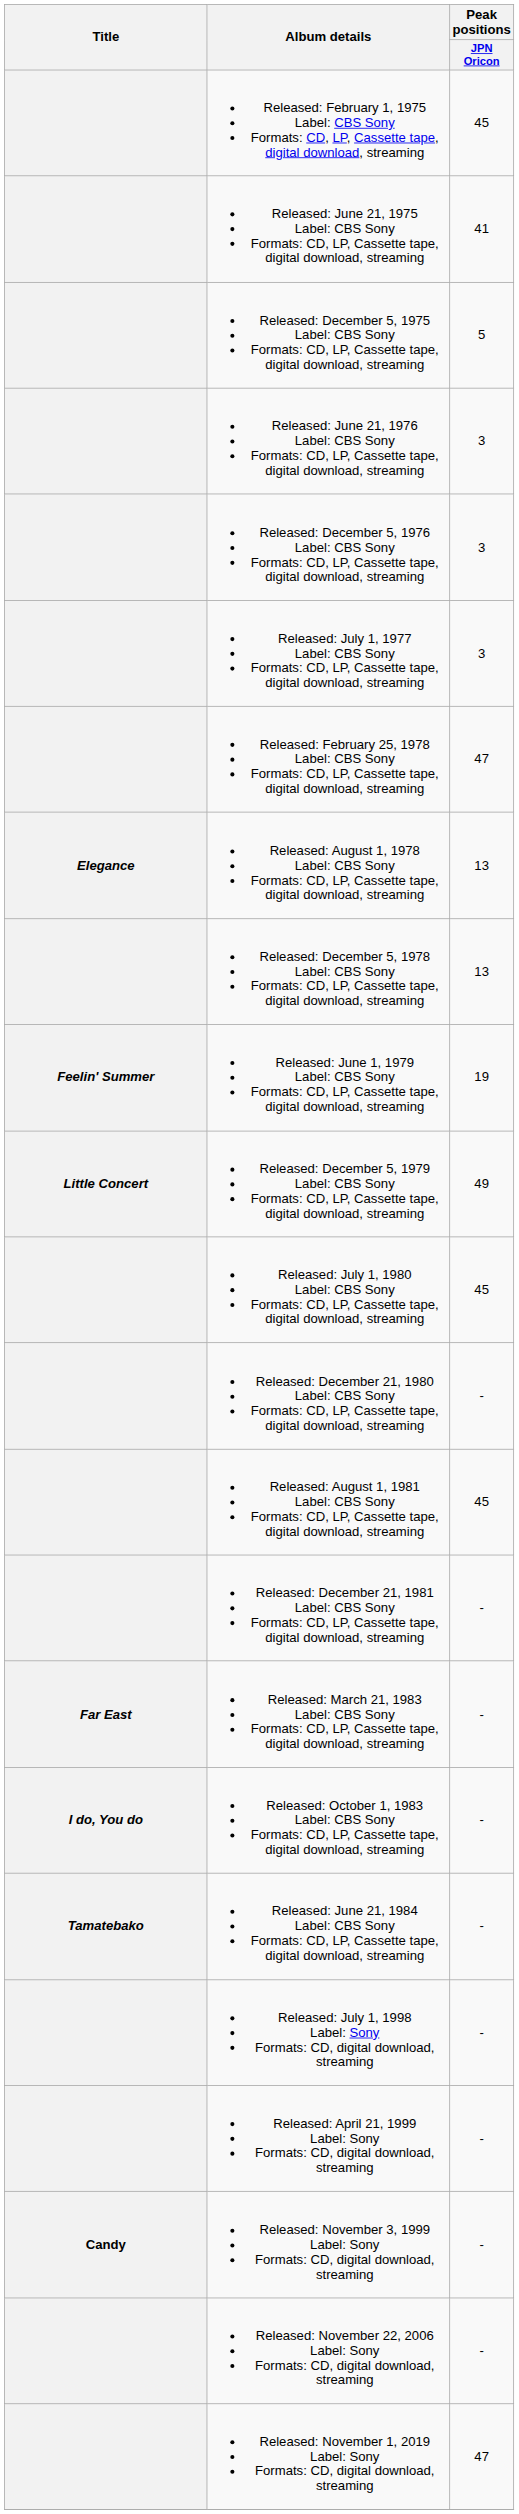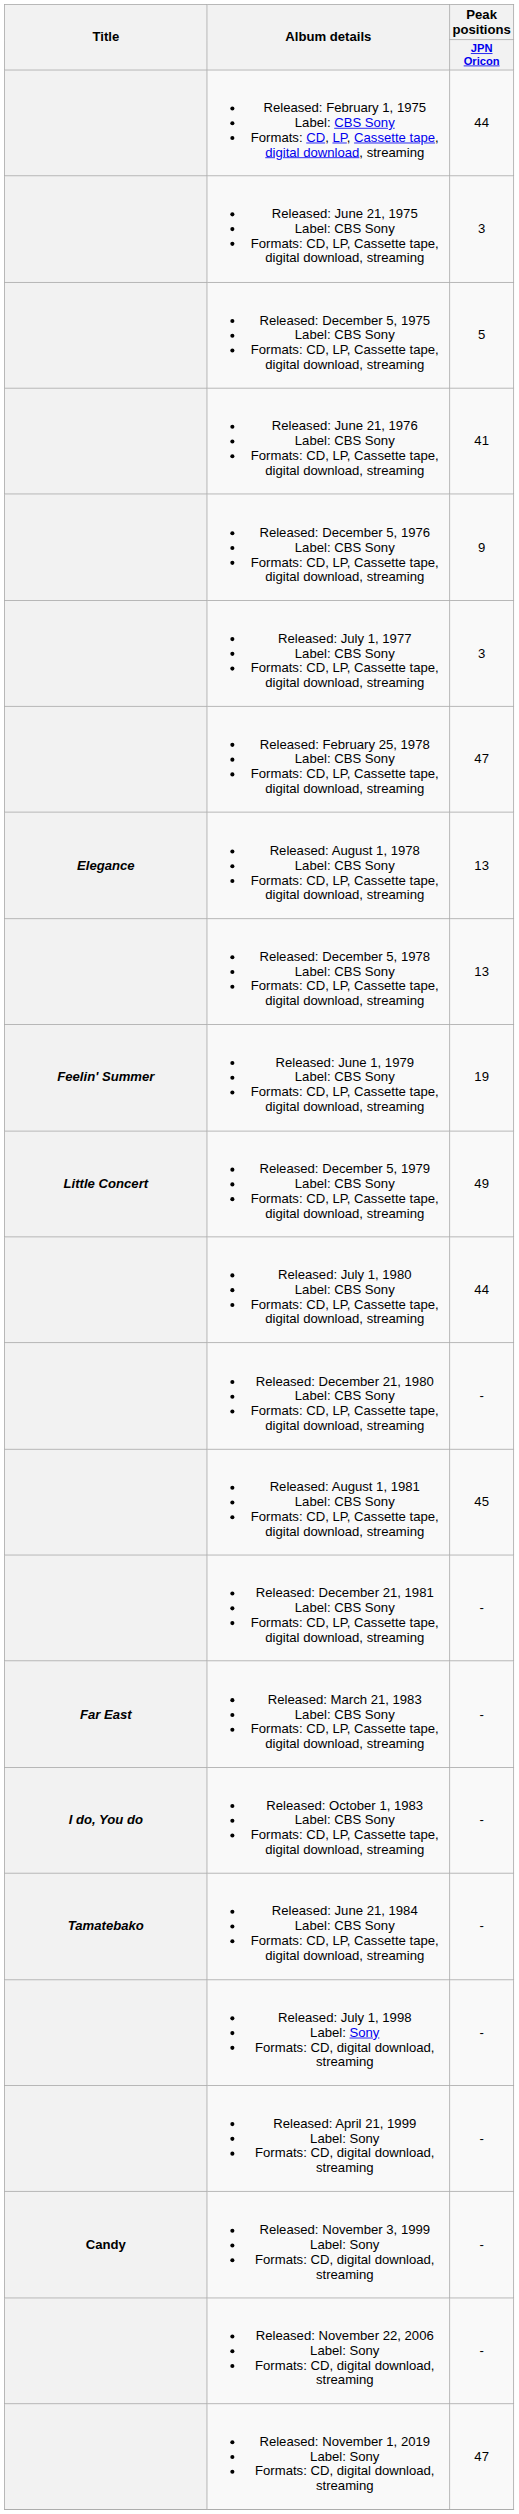(482, 122) 45 -> (482, 122) 44
(482, 229) 41 -> (482, 229) 3
(482, 441) 3 -> (482, 441) 41
(482, 547) 3 -> (482, 547) 9
(482, 1289) 45 -> (482, 1289) 44
